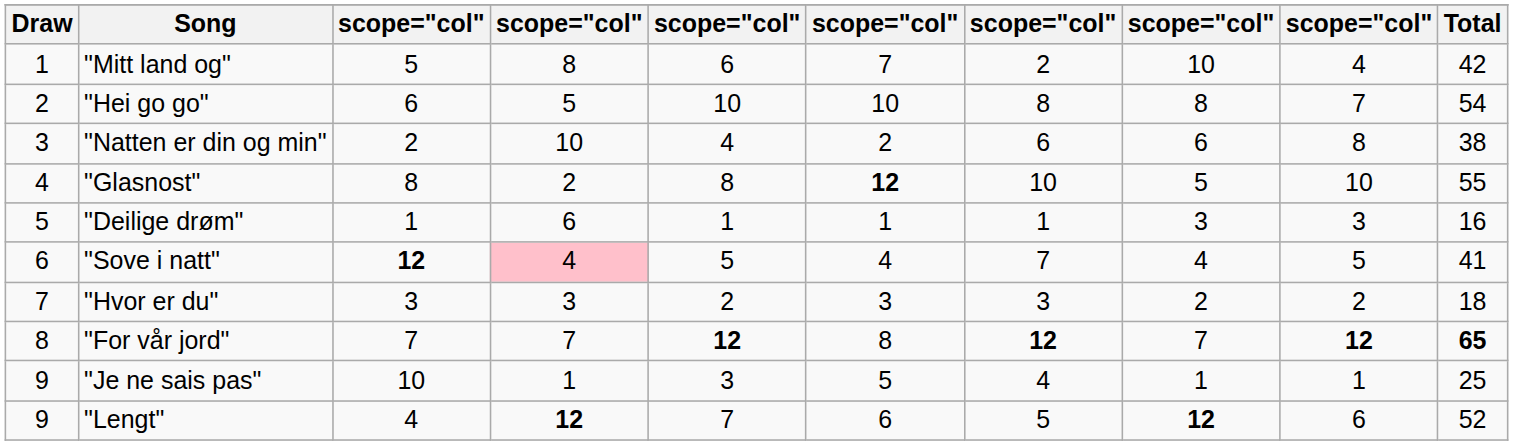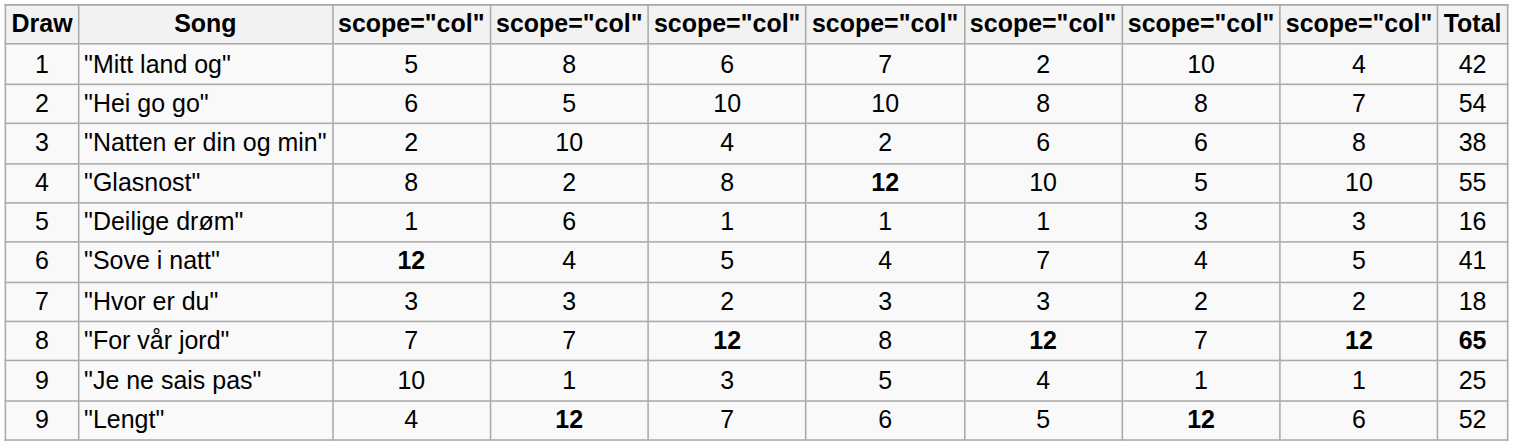(569, 261) pink background -> (569, 261) no background
